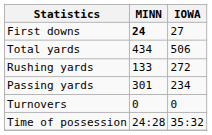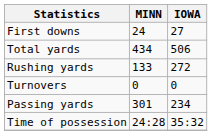(139, 31) bold -> (139, 31) normal
rows swapped: (50, 85) <-> (37, 103)
